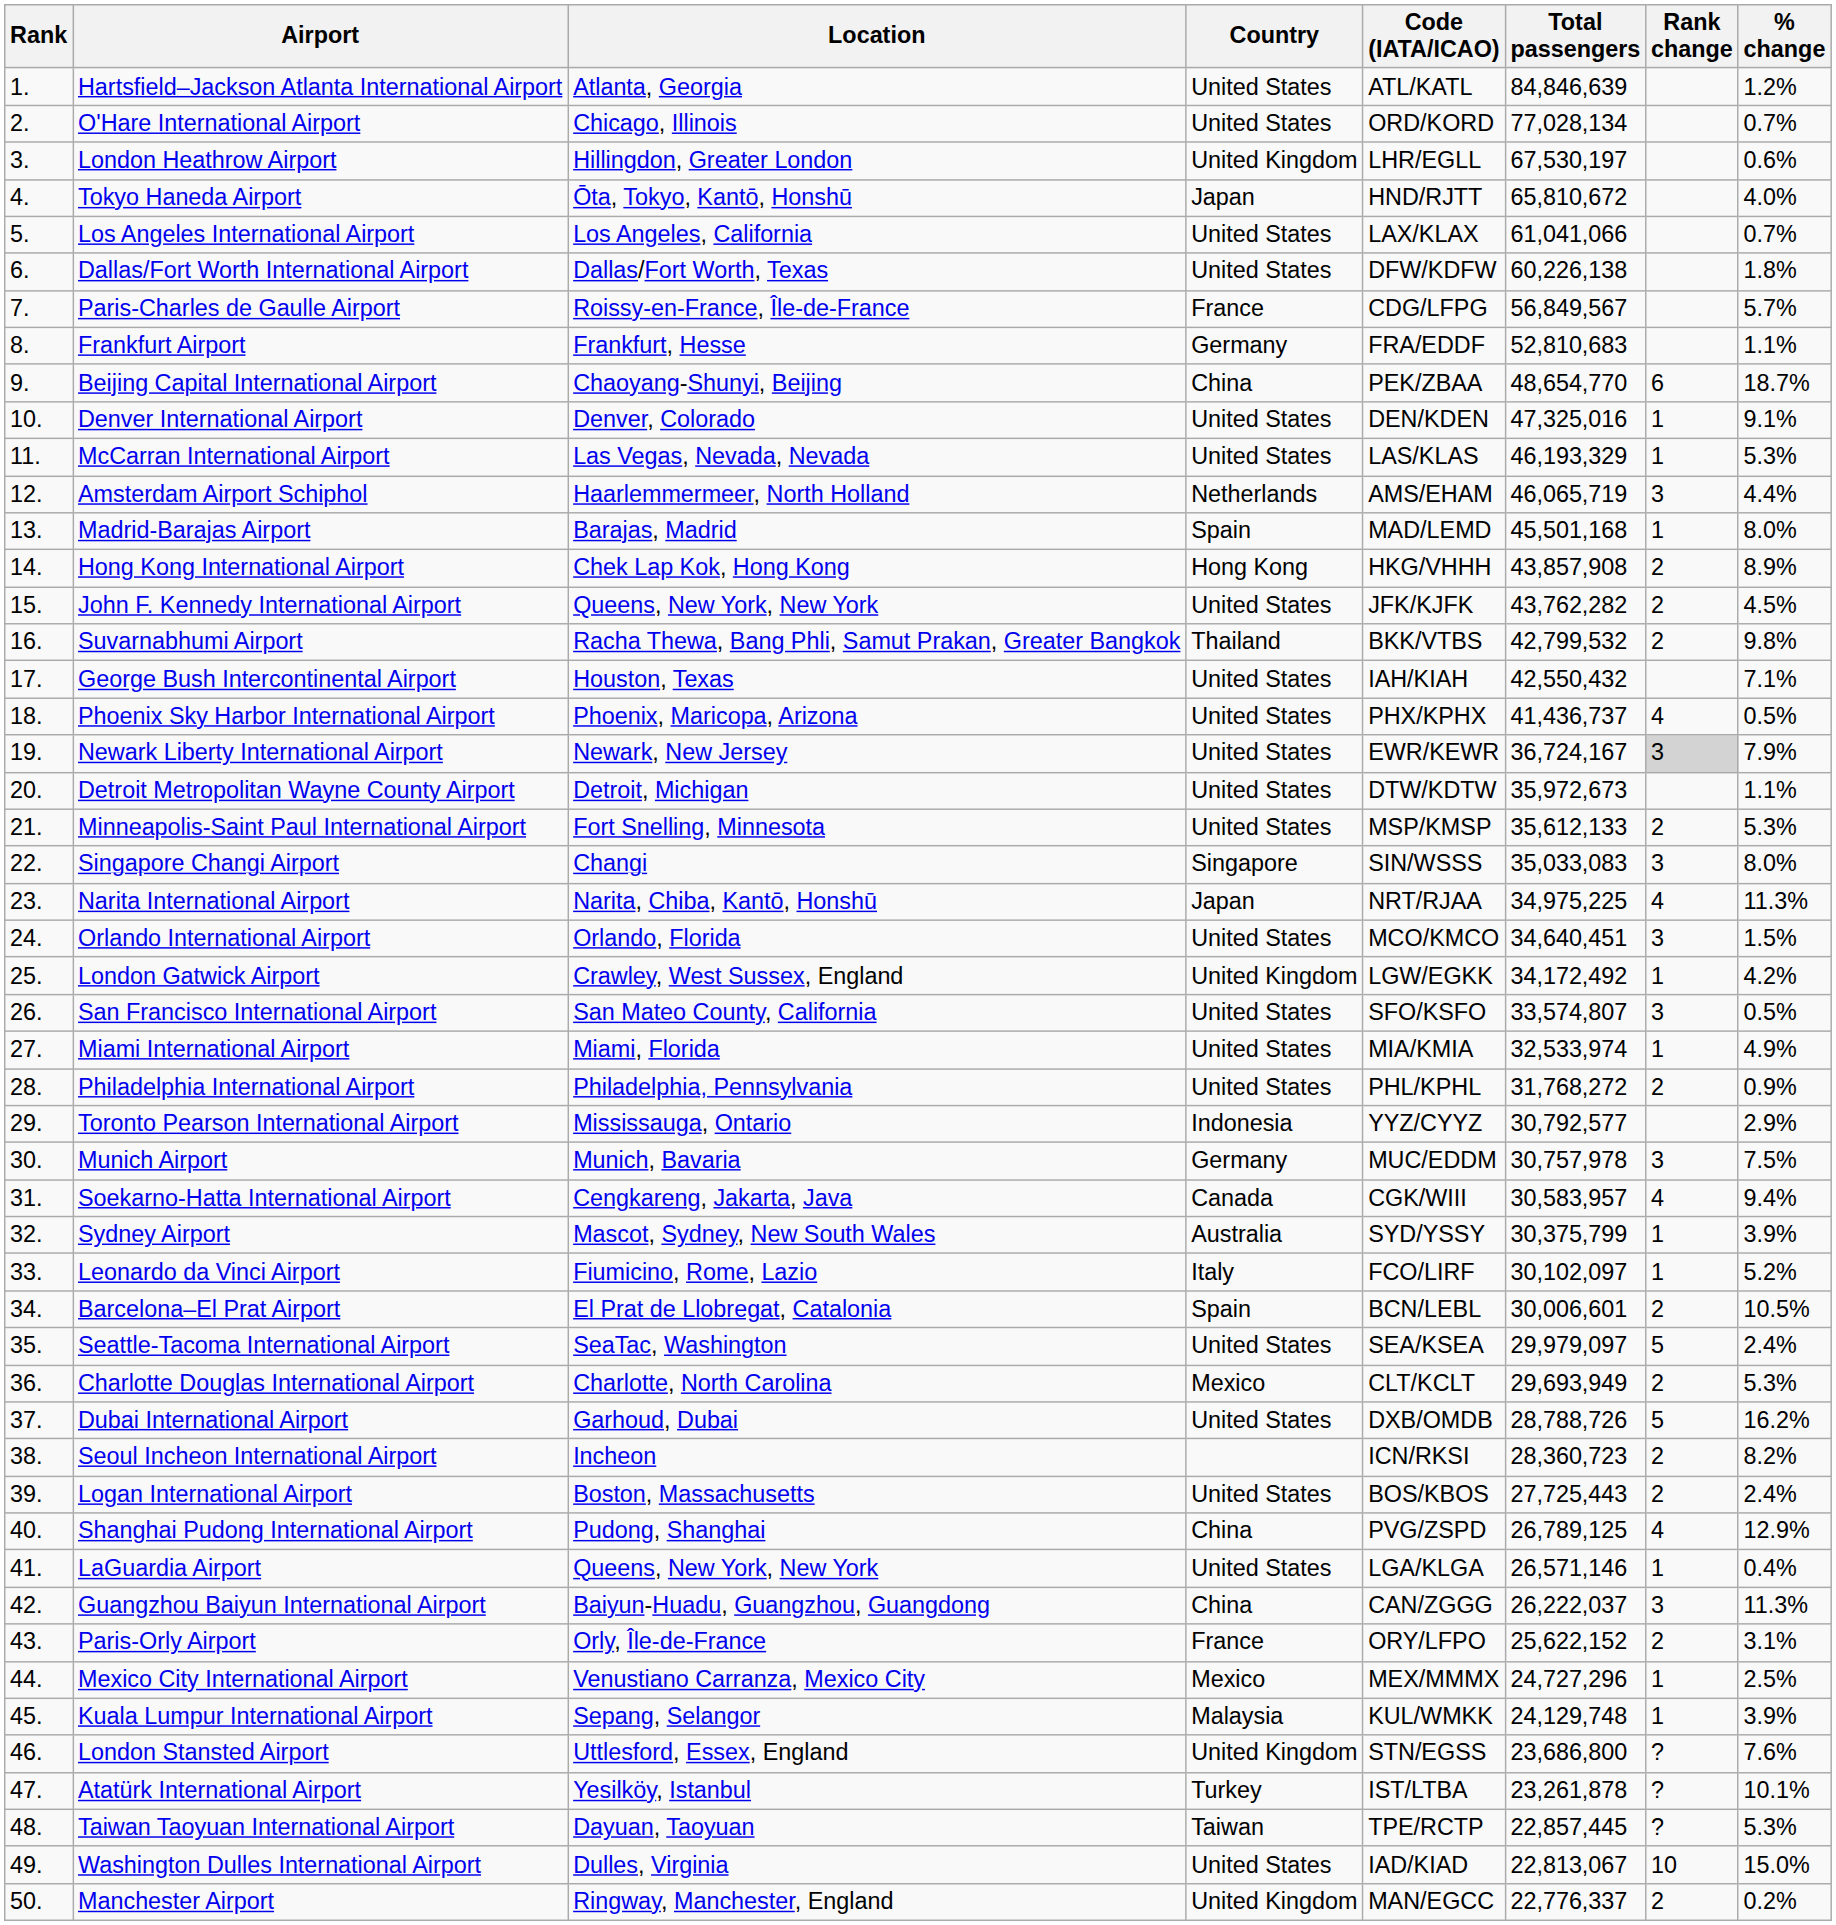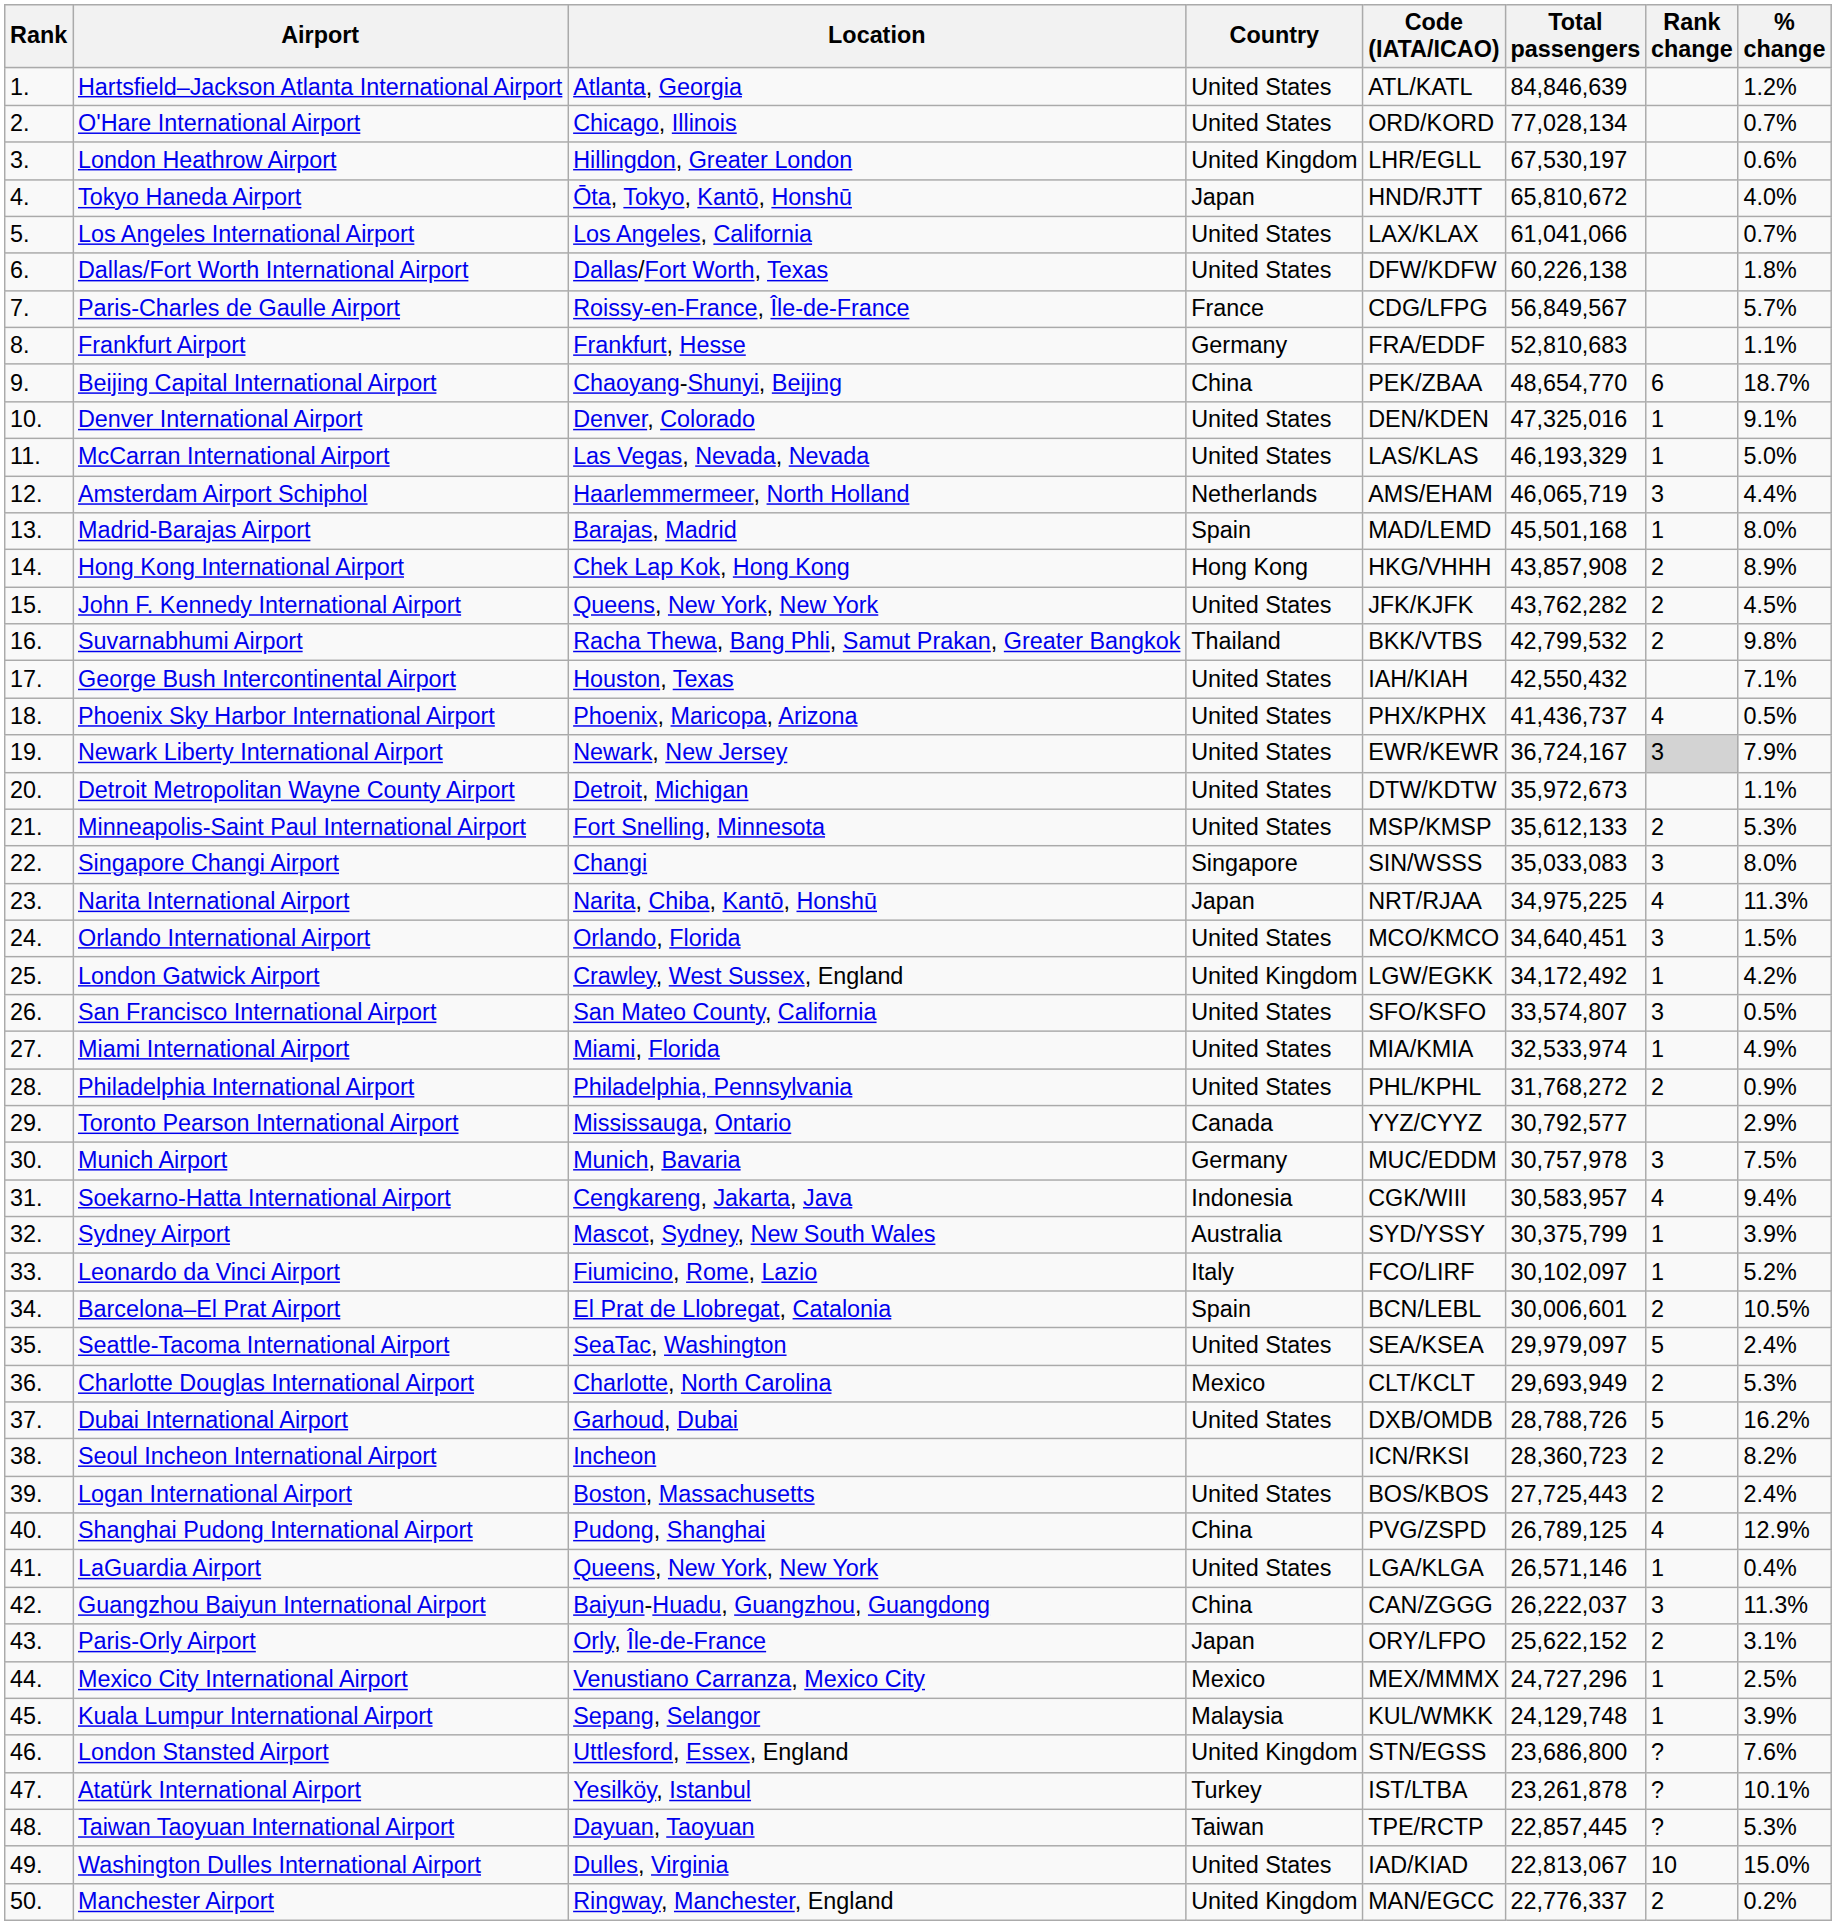(1770, 456) 5.3% -> (1770, 456) 5.0%
(1242, 1123) Indonesia -> (1232, 1123) Canada
(1232, 1197) Canada -> (1242, 1197) Indonesia
(1228, 1642) France -> (1223, 1642) Japan
